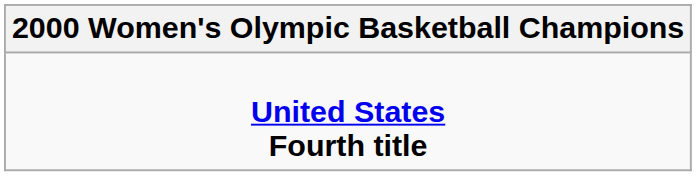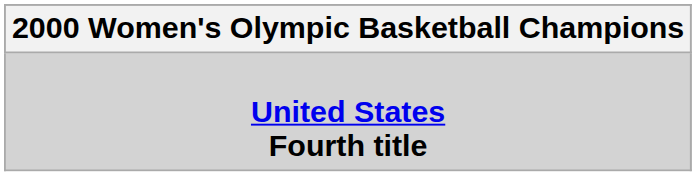(348, 128) no background -> (348, 128) lightgrey background
